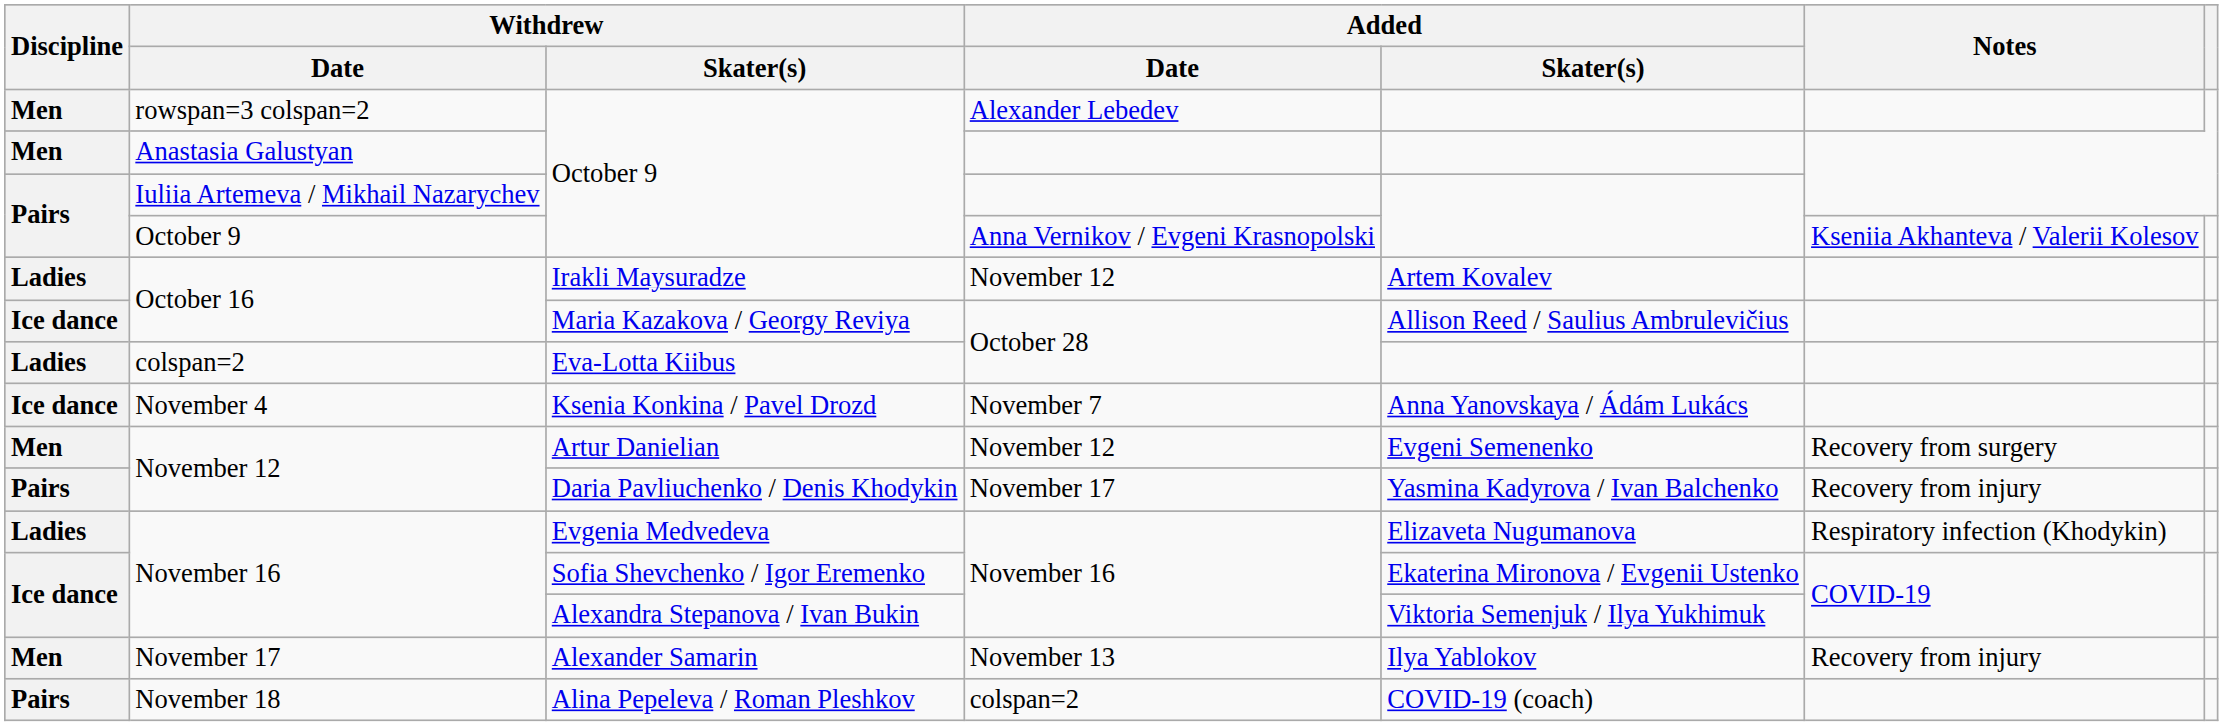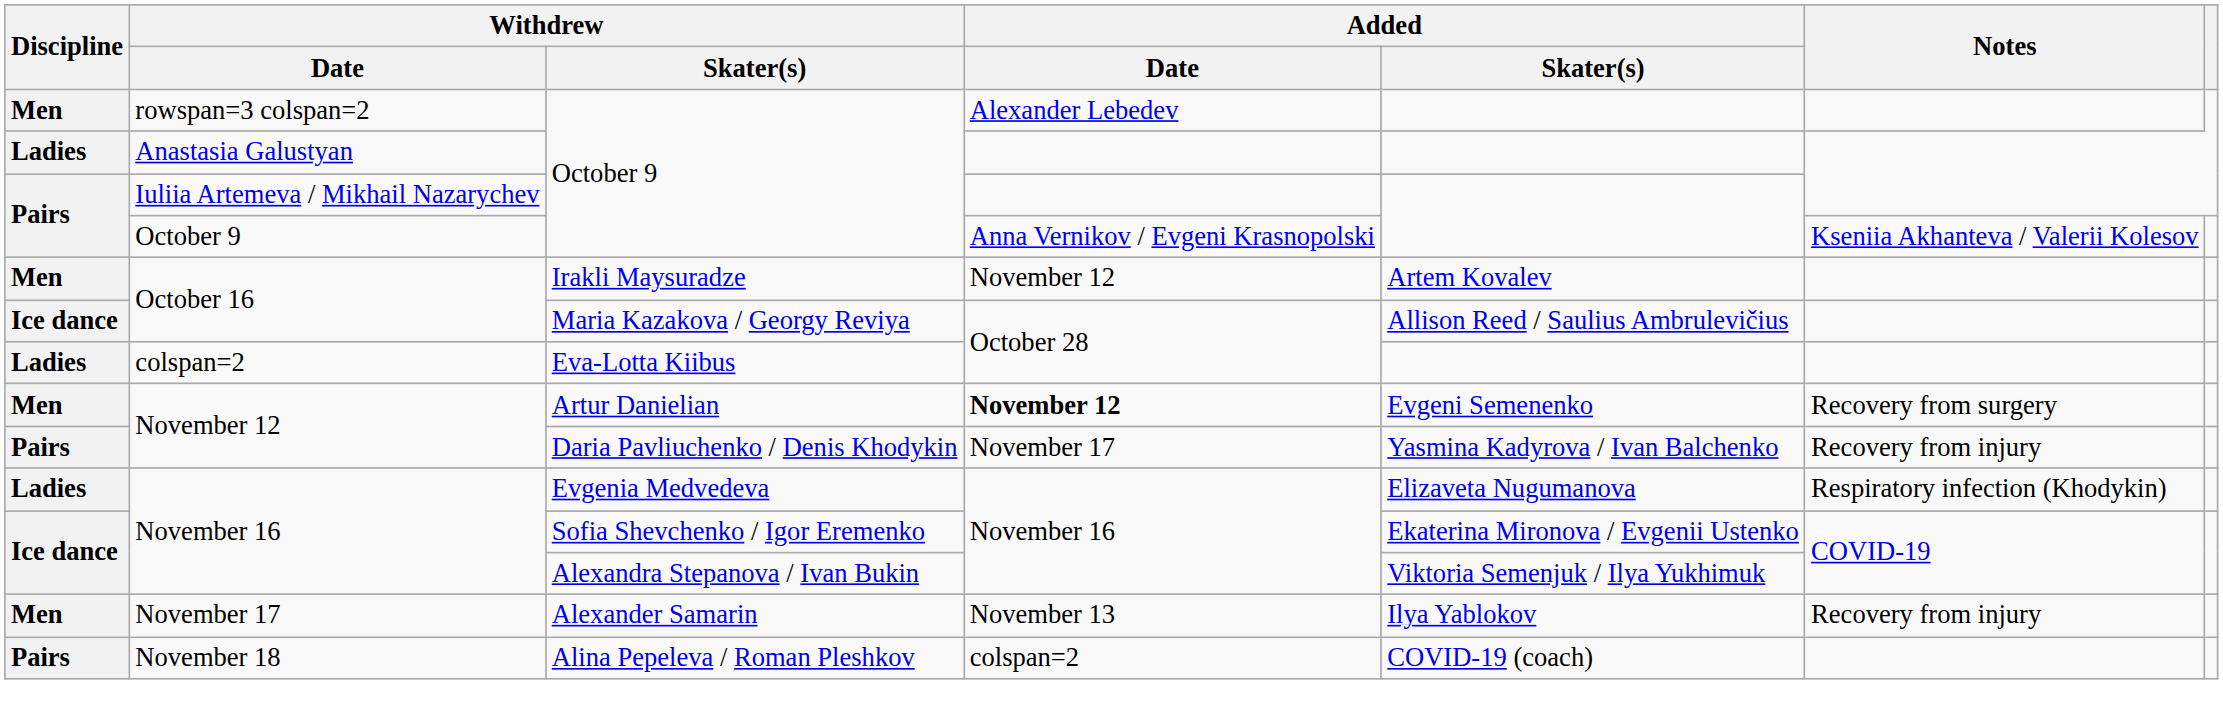(37, 151) Men -> (49, 151) Ladies
(49, 278) Ladies -> (37, 278) Men
- row: (201, 404)
(1042, 446) normal -> (1045, 404) bold
